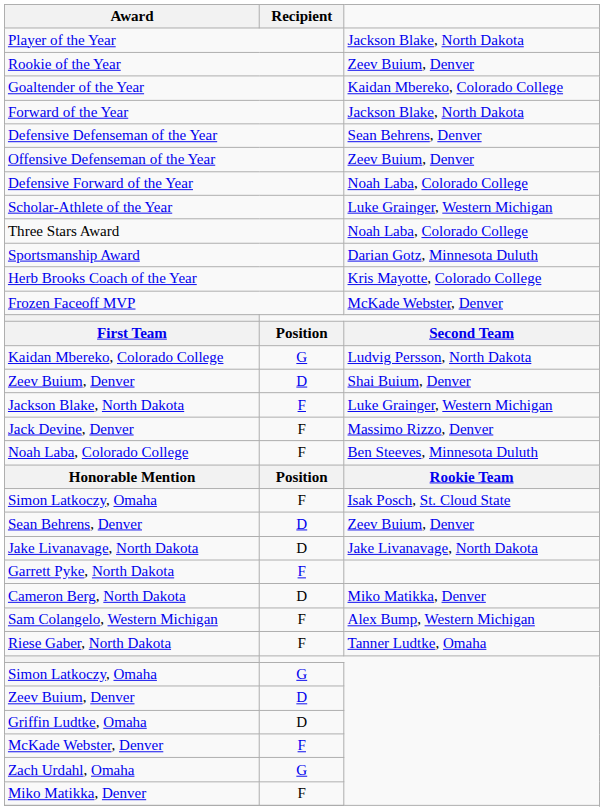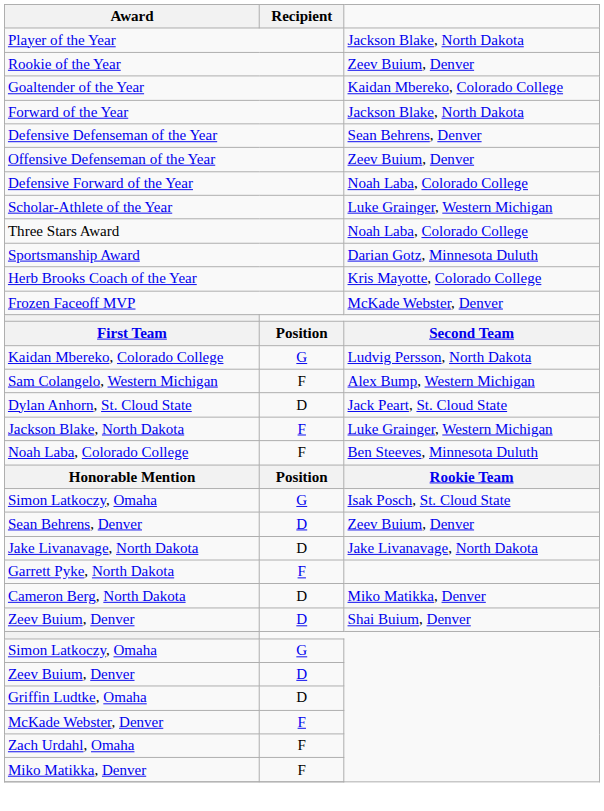rows swapped: (71, 381) <-> (113, 619)
+ row: (100, 404)
- row: (71, 428)
(302, 500) F -> (302, 500) G
- row: (89, 643)
(302, 769) G -> (302, 745) F
